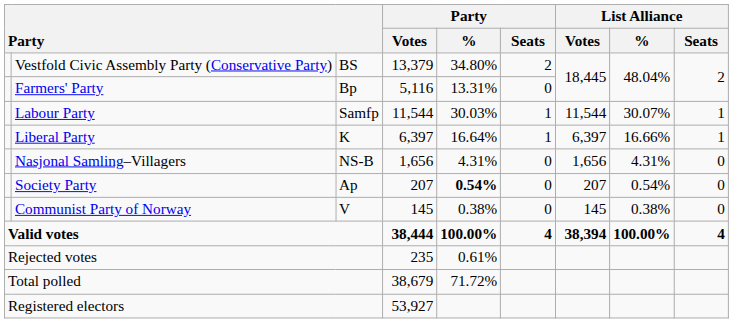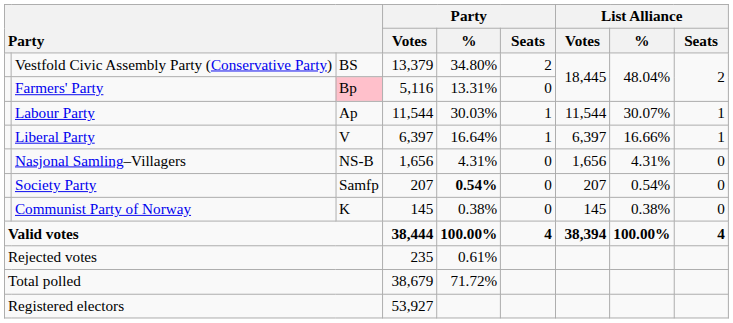(348, 88) no background -> (348, 88) pink background
(359, 112) Samfp -> (348, 112) Ap
(345, 137) K -> (345, 137) V
(348, 185) Ap -> (359, 185) Samfp
(345, 209) V -> (345, 209) K
